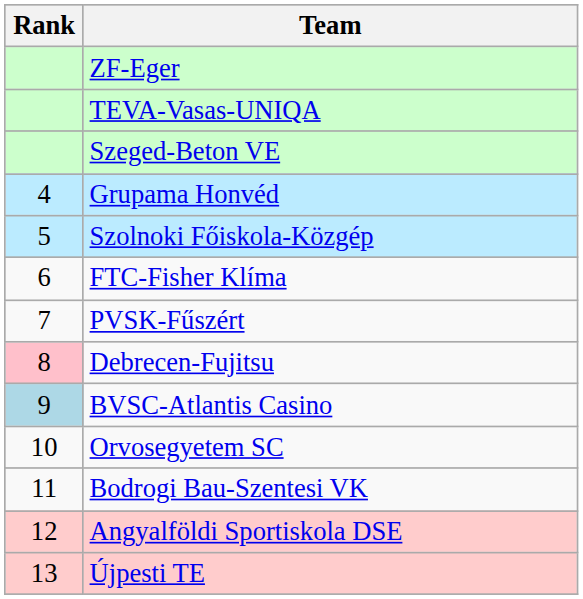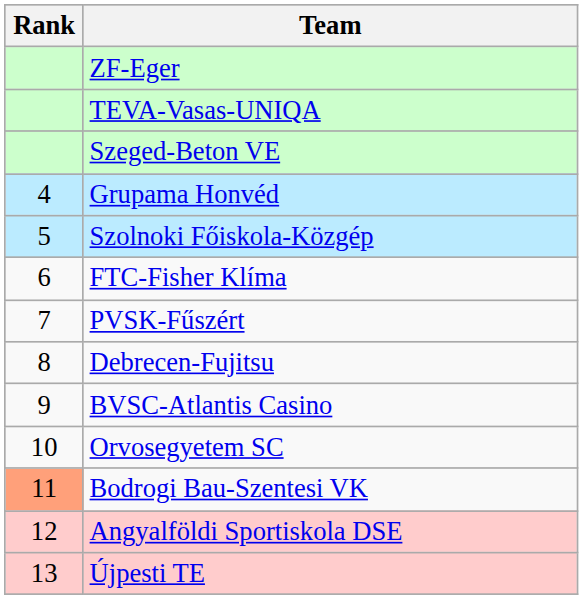(44, 362) pink background -> (44, 362) no background
(44, 404) lightblue background -> (44, 404) no background
(44, 488) no background -> (44, 488) lightsalmon background
